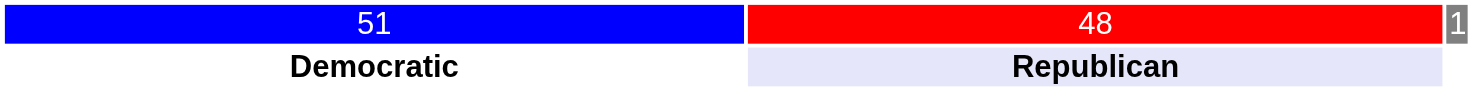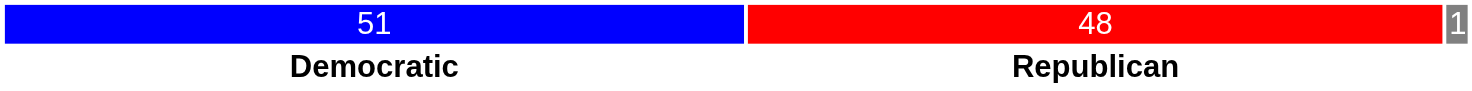(1096, 66) lavender background -> (1096, 66) no background
